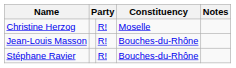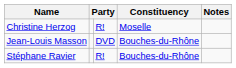(102, 41) R! -> (105, 41) DVD
